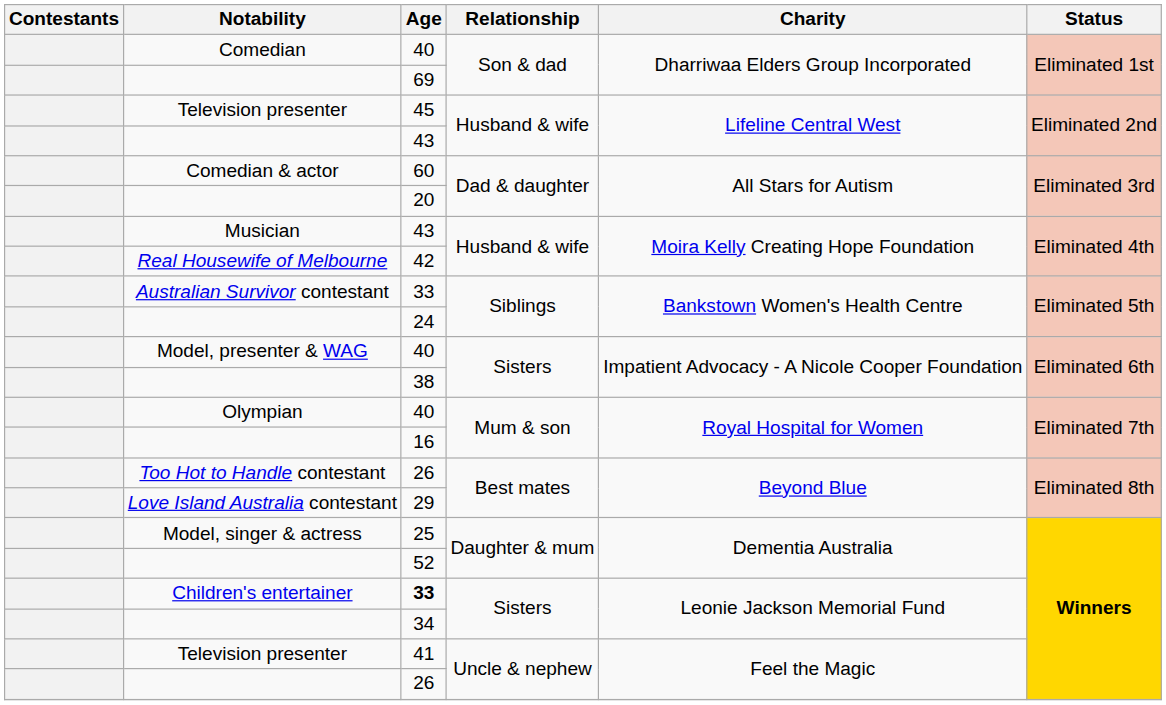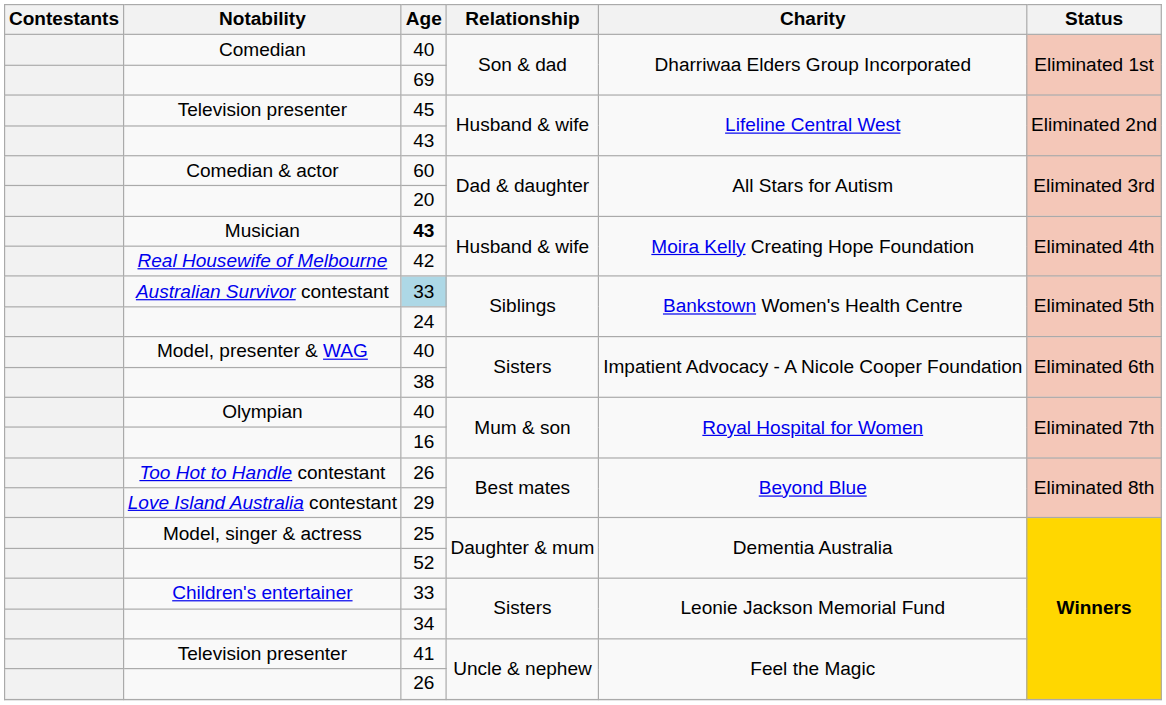(424, 230) normal -> (424, 230) bold
(424, 291) no background -> (424, 291) lightblue background
(424, 593) bold -> (424, 593) normal
